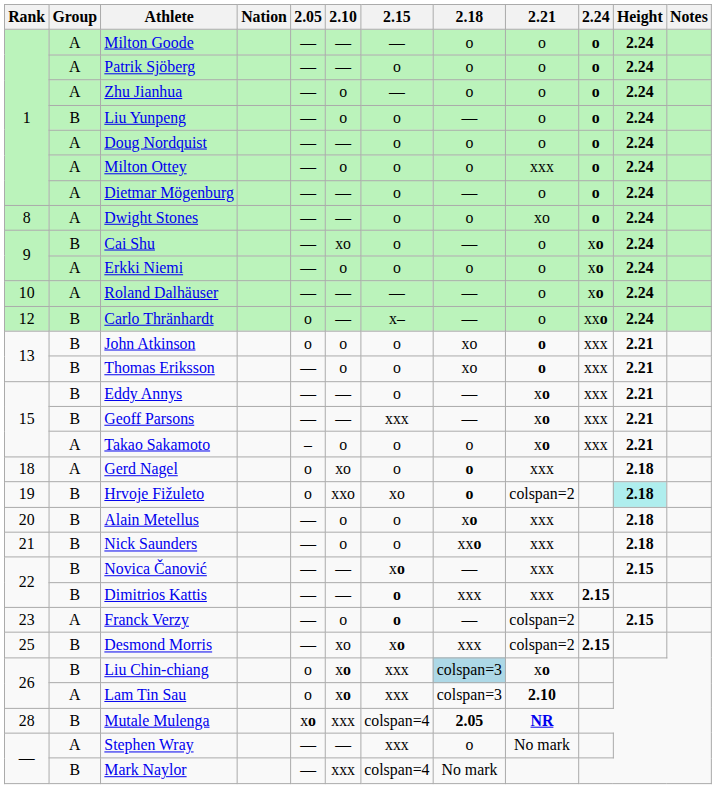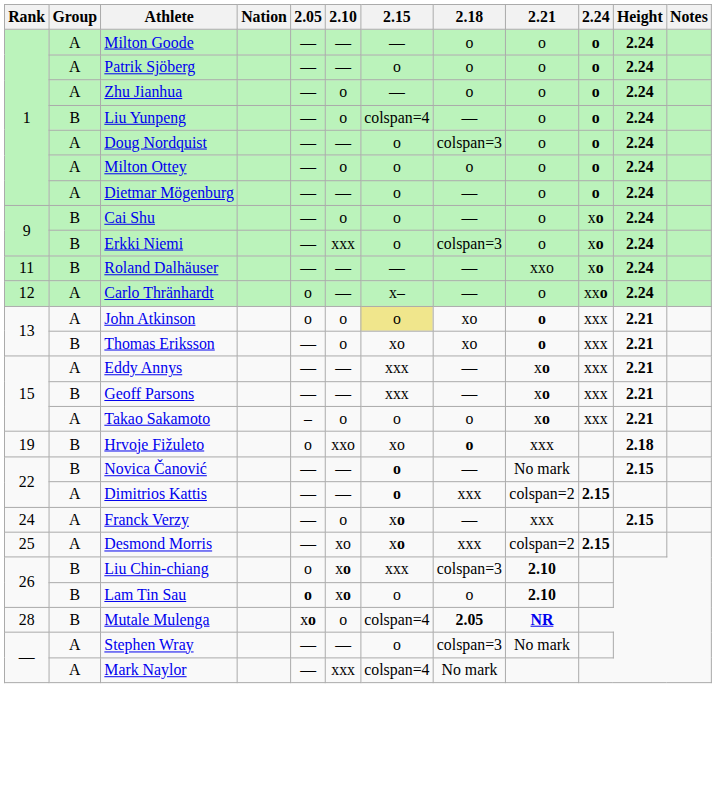(397, 117) o -> (397, 117) colspan=4
(469, 142) o -> (469, 142) colspan=3
(542, 167) xxx -> (542, 167) o
- row: (151, 218)
(343, 243) xo -> (343, 218) o
(75, 268) A -> (75, 243) B
(343, 268) o -> (343, 243) xxx
(469, 268) o -> (469, 243) colspan=3
(27, 293) 10 -> (27, 268) 11
(75, 293) A -> (75, 268) B
(542, 293) o -> (542, 268) xxo
(75, 318) B -> (75, 293) A
(75, 343) B -> (75, 318) A
(397, 343) no background -> (397, 318) khaki background
(397, 368) o -> (397, 343) xo
(75, 393) B -> (75, 368) A
(397, 393) o -> (397, 368) xxx
- row: (141, 469)
(542, 494) colspan=2 -> (542, 444) xxx
(640, 494) paleturquoise background -> (640, 444) no background
- row: (152, 519)
- row: (151, 544)
(397, 569) xo -> (397, 469) o
(542, 569) xxx -> (542, 469) No mark
(75, 594) B -> (75, 494) A
(542, 594) xxx -> (542, 494) colspan=2
(27, 619) 23 -> (27, 519) 24
(397, 619) o -> (397, 519) xo
(542, 619) colspan=2 -> (542, 519) xxx
(75, 645) B -> (75, 544) A
(469, 670) lightblue background -> (469, 569) no background
(542, 670) xo -> (542, 569) 2.10
(75, 695) A -> (75, 594) B
(308, 695) normal -> (308, 594) bold
(397, 695) xxx -> (397, 594) o
(469, 695) colspan=3 -> (469, 594) o
(343, 720) xxx -> (343, 619) o
(397, 745) xxx -> (397, 645) o
(469, 745) o -> (469, 645) colspan=3
(75, 770) B -> (75, 670) A
